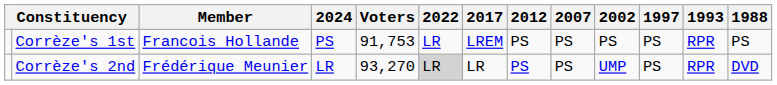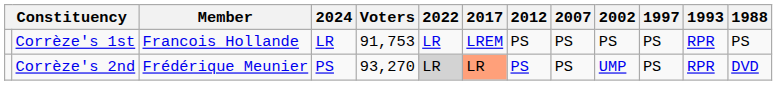(325, 42) PS -> (325, 42) LR
(325, 67) LR -> (325, 67) PS
(476, 67) no background -> (476, 67) lightsalmon background
